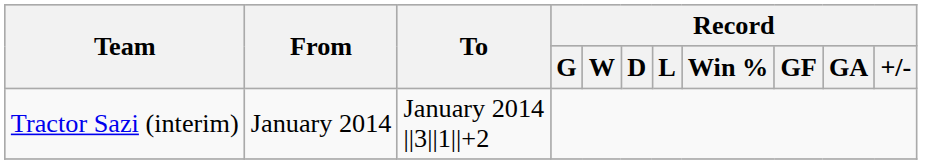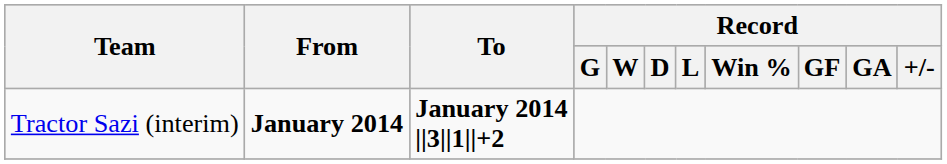(321, 123) normal -> (327, 123) bold
(474, 123) normal -> (491, 123) bold
